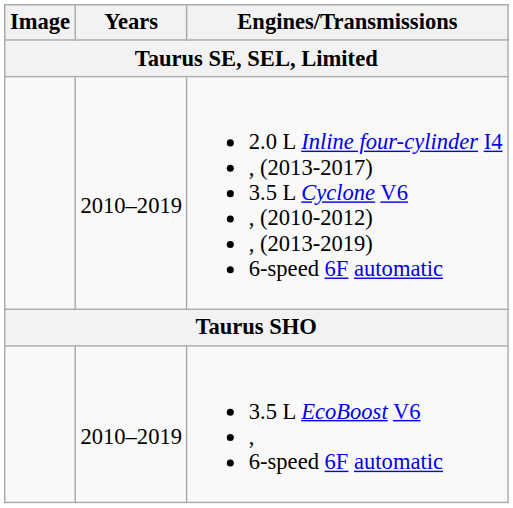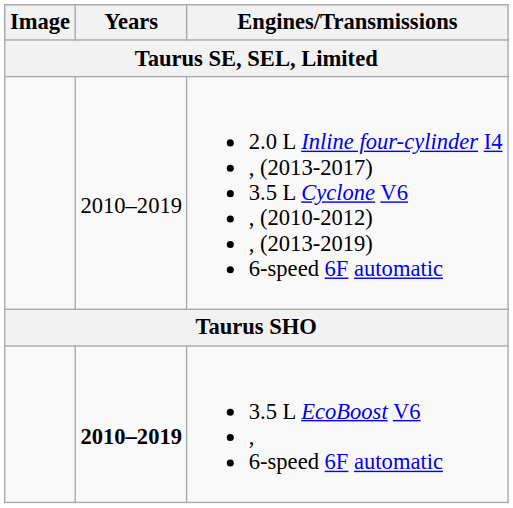(131, 436) normal -> (131, 436) bold
